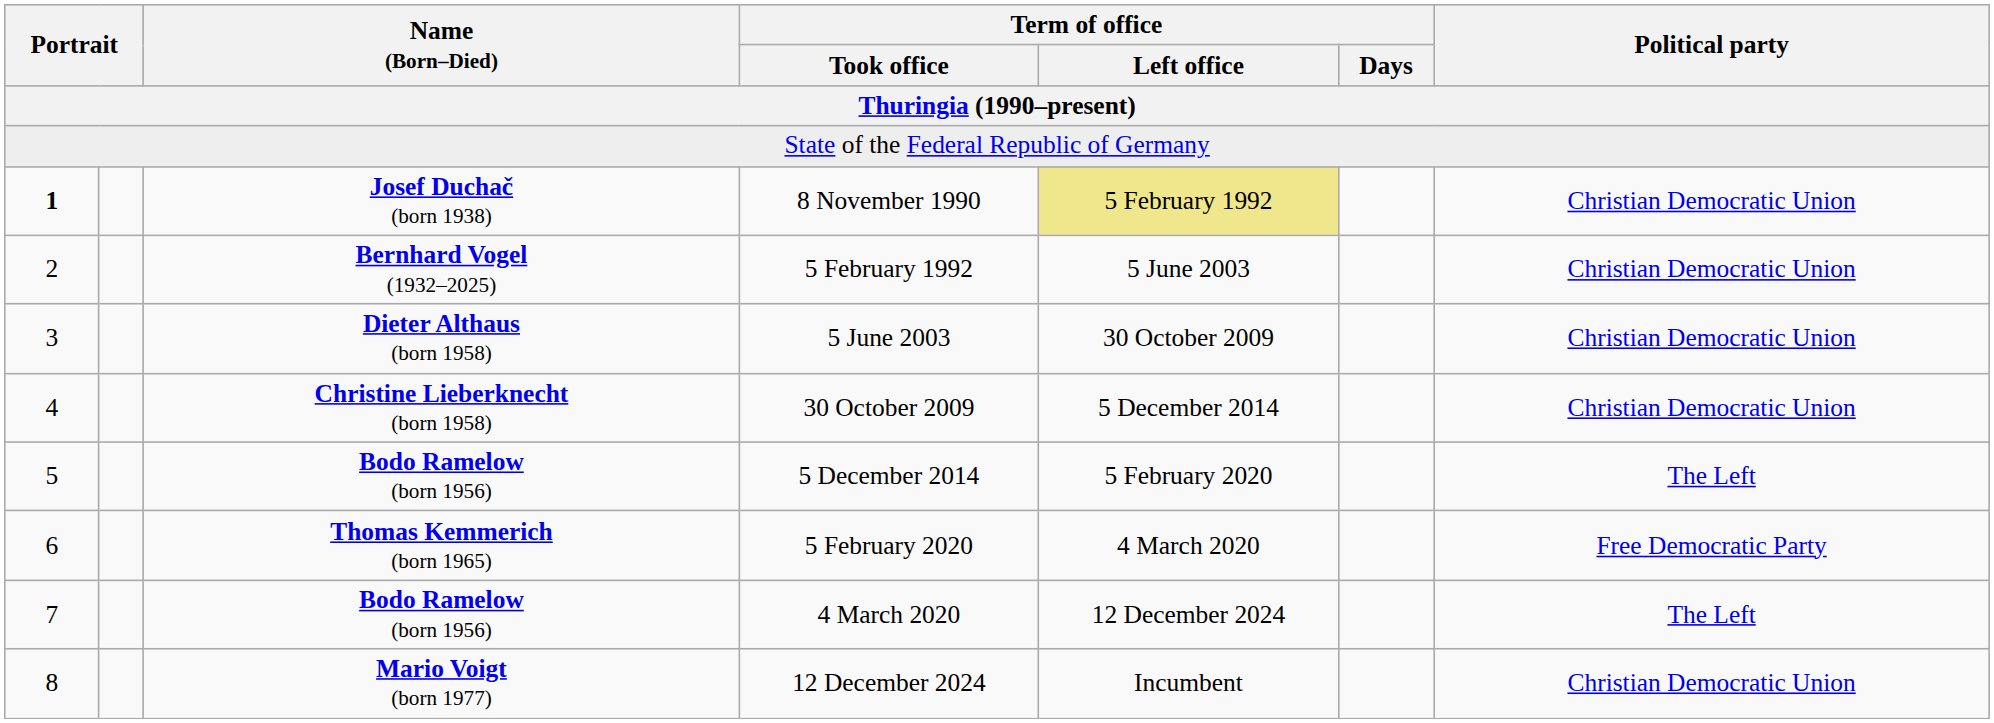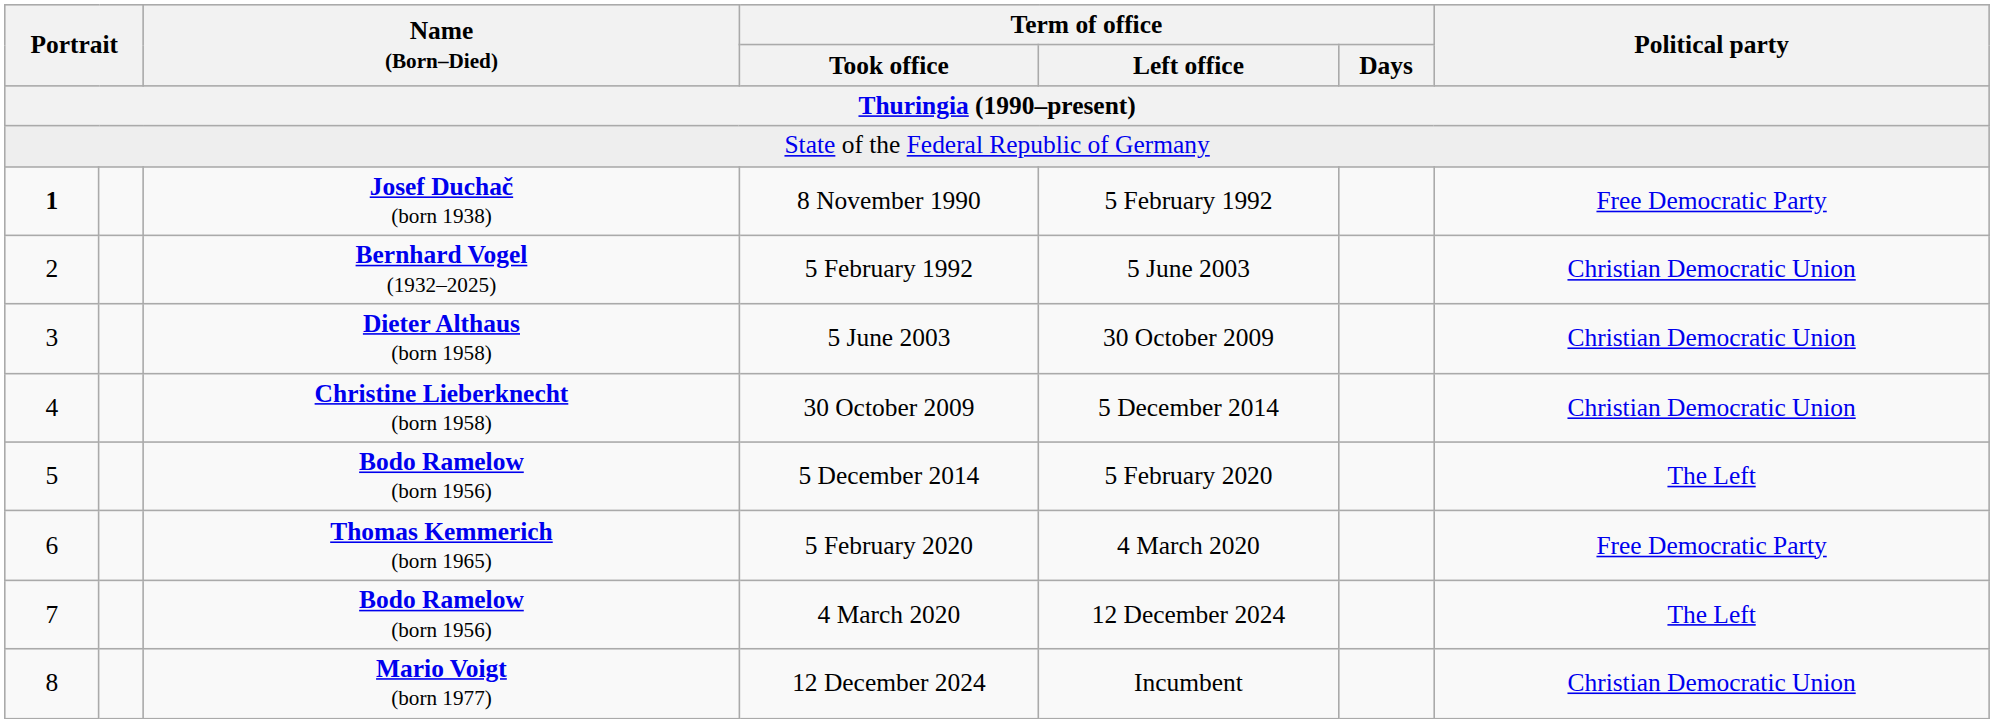(1188, 200) khaki background -> (1188, 200) no background
(1712, 200) Christian Democratic Union -> (1712, 200) Free Democratic Party
